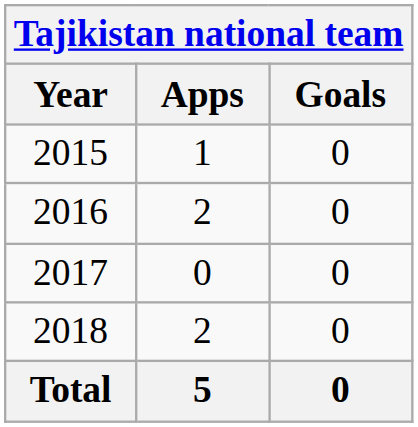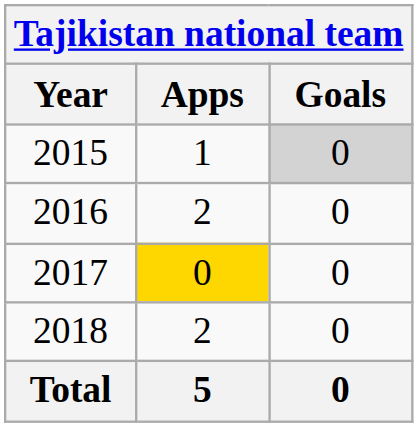(340, 152) no background -> (340, 152) lightgrey background
(202, 271) no background -> (202, 271) gold background
